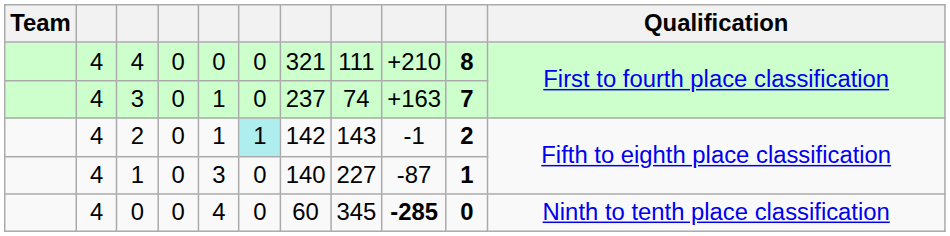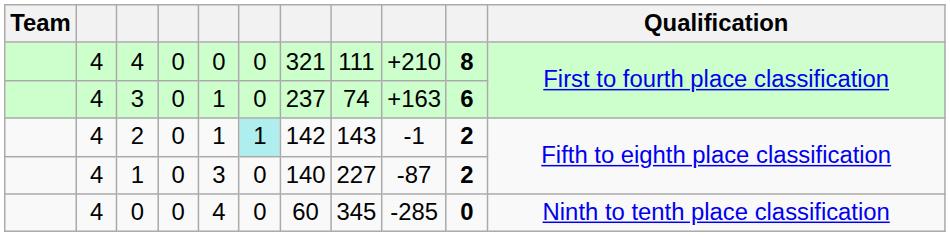(467, 99) 7 -> (467, 99) 6
(467, 174) 1 -> (467, 174) 2
(414, 212) bold -> (414, 212) normal
